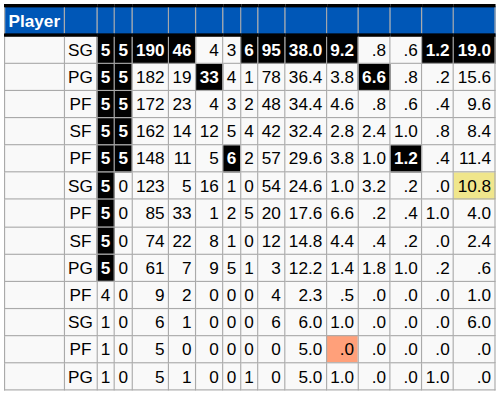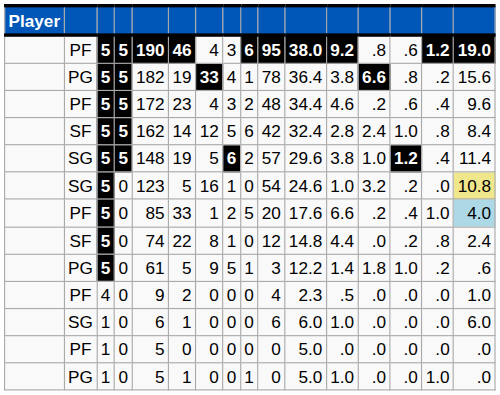(80, 50) SG -> (80, 50) PF
(379, 104) .8 -> (379, 104) .2
(249, 132) 4 -> (249, 132) 6
(80, 159) PF -> (80, 159) SG
(183, 159) 11 -> (182, 159) 19
(479, 213) no background -> (479, 213) lightblue background
(379, 240) .4 -> (379, 240) .0
(443, 240) .0 -> (443, 240) .8
(187, 268) 7 -> (187, 268) 5
(347, 349) lightsalmon background -> (347, 349) no background
